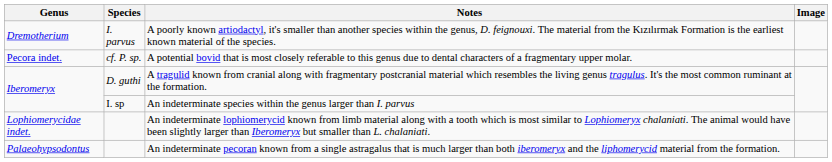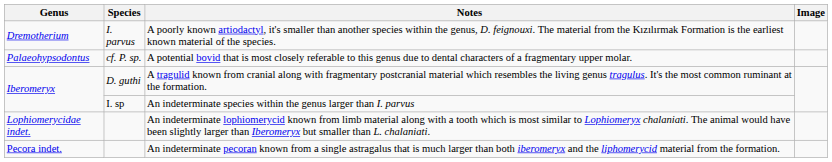(34, 58) Pecora indet. -> (48, 58) Palaeohypsodontus
(48, 148) Palaeohypsodontus -> (34, 148) Pecora indet.
